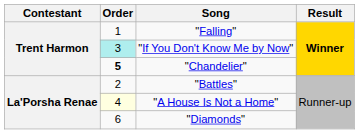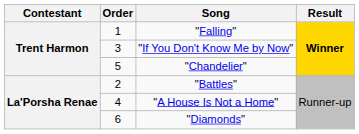(118, 48) paleturquoise background -> (118, 48) no background
(118, 66) bold -> (118, 66) normal
(118, 102) lightyellow background -> (118, 102) no background
